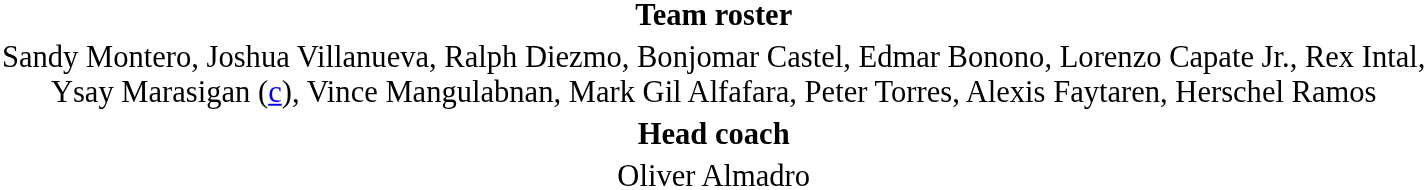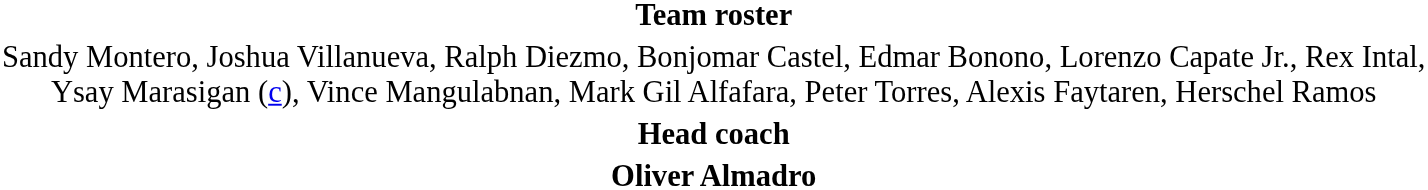(714, 175) normal -> (714, 175) bold
